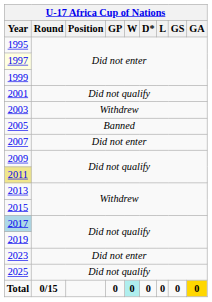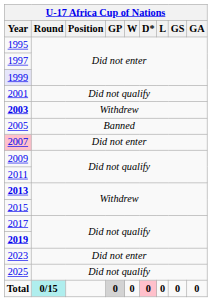(18, 61) lightyellow background -> (18, 61) no background
(18, 77) no background -> (18, 77) lavender background
(18, 110) normal -> (18, 110) bold
(18, 142) no background -> (18, 142) pink background
(18, 175) khaki background -> (18, 175) no background
(18, 191) normal -> (18, 191) bold
(18, 223) lightblue background -> (18, 223) no background
(18, 239) normal -> (18, 239) bold
(49, 288) no background -> (49, 288) paleturquoise background
(115, 288) no background -> (115, 288) lightgrey background
(132, 288) paleturquoise background -> (132, 288) no background
(148, 288) no background -> (148, 288) pink background
(197, 288) gold background -> (197, 288) no background
